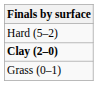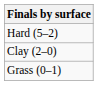(33, 52) bold -> (32, 52) normal
